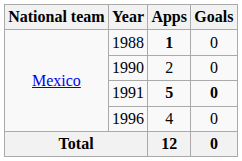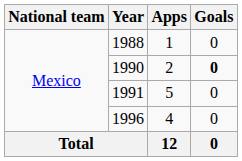(169, 42) bold -> (169, 42) normal
(214, 67) normal -> (214, 67) bold
(169, 93) bold -> (169, 93) normal
(214, 93) bold -> (214, 93) normal
